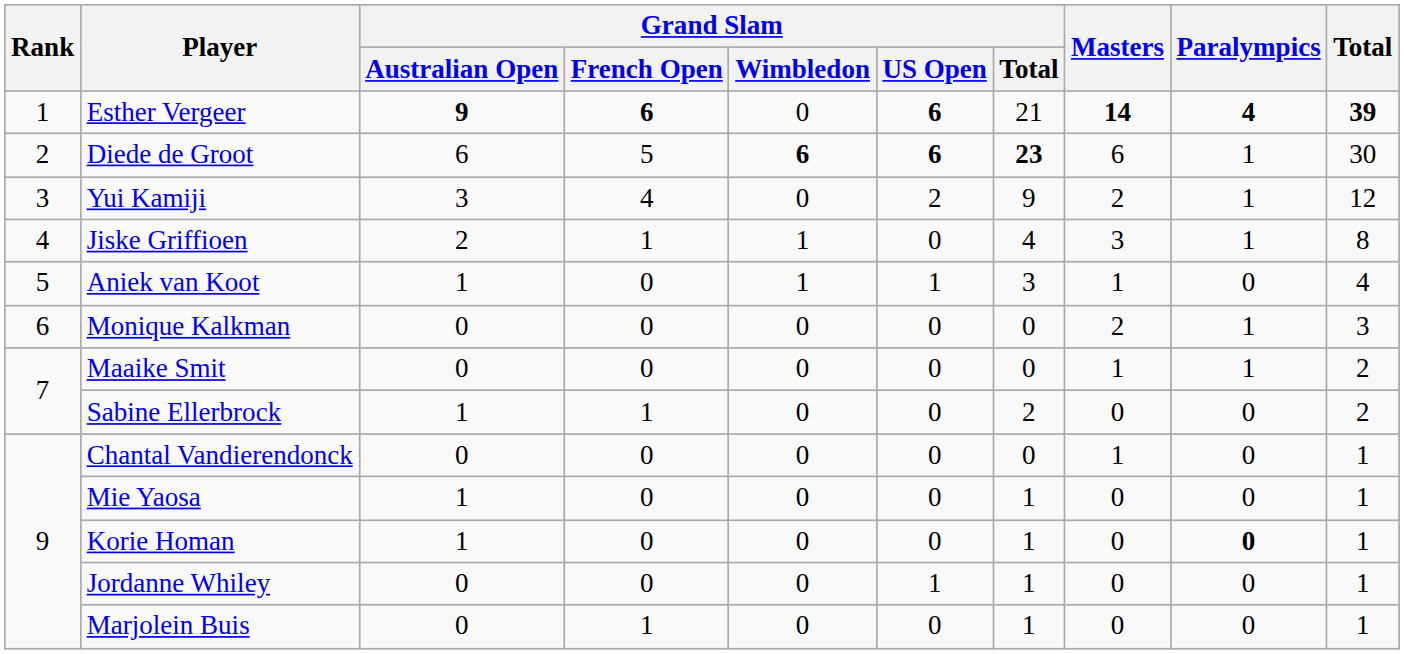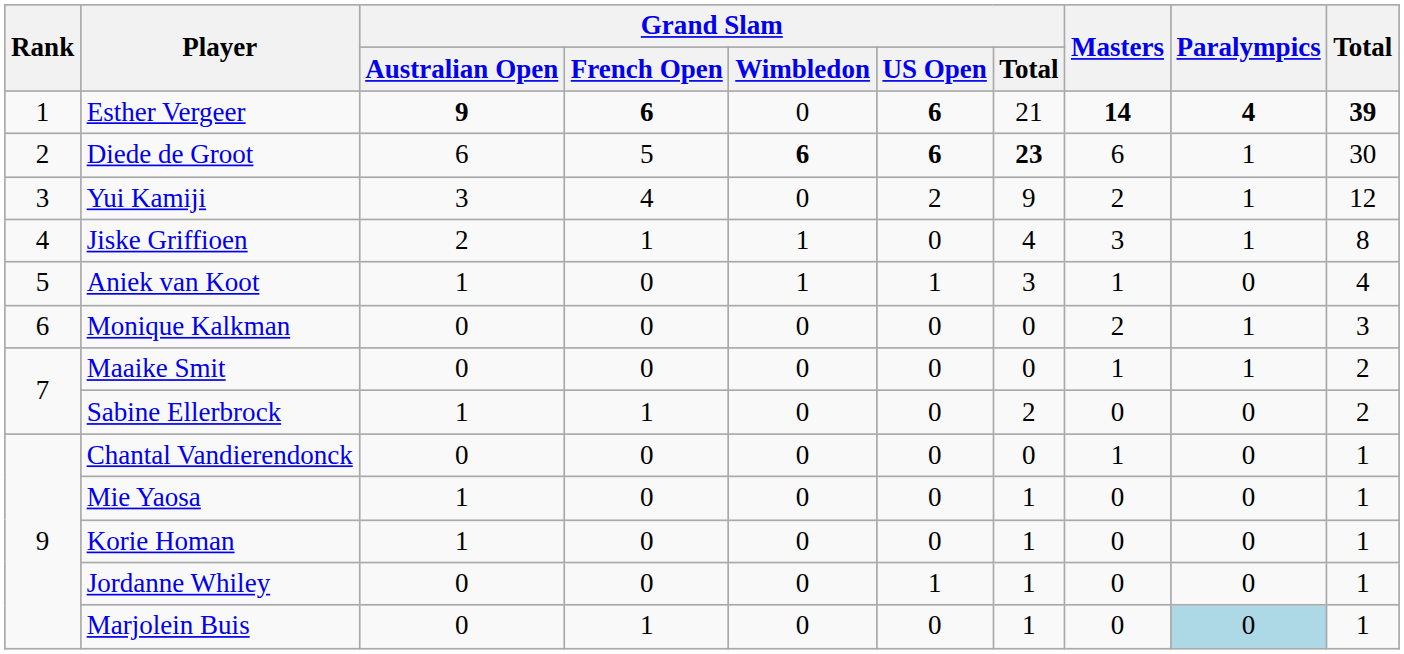(1249, 540) bold -> (1249, 540) normal
(1249, 626) no background -> (1249, 626) lightblue background
